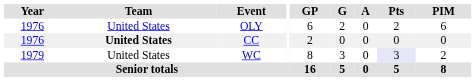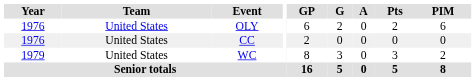(139, 40) bold -> (137, 40) normal
(396, 55) lavender background -> (395, 55) no background
